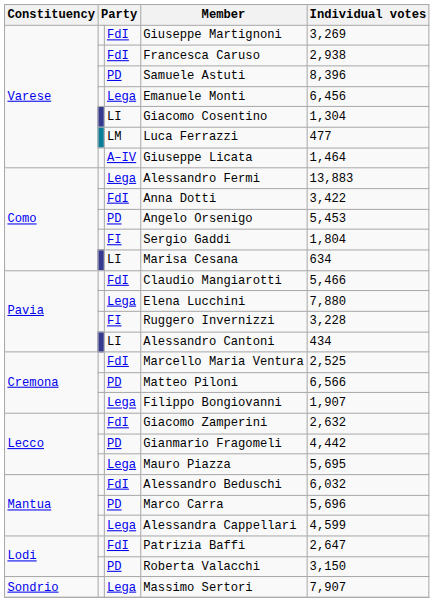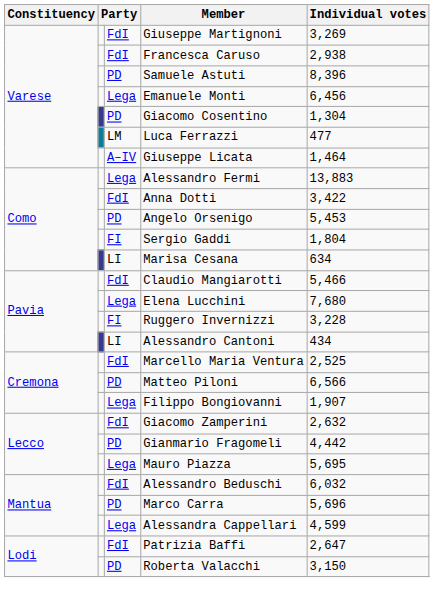(114, 117) LI -> (114, 117) PD
(328, 301) 7,880 -> (328, 301) 7,680
- row: (198, 587)
